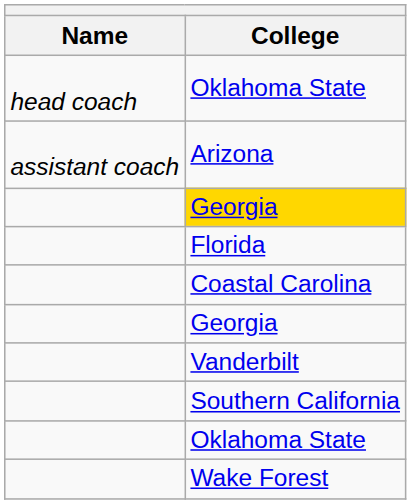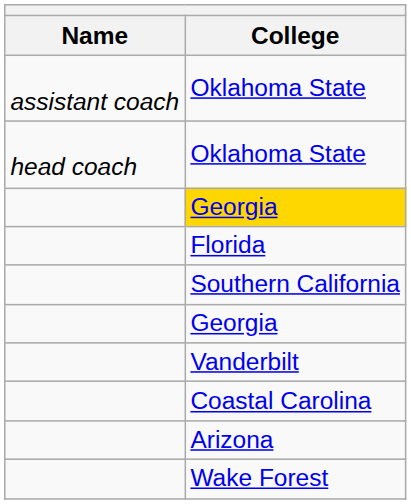(74, 101) head coach -> (95, 101) assistant coach
(95, 167) assistant coach -> (74, 167) head coach
(232, 154) Arizona -> (278, 154) Oklahoma State
(281, 284) Coastal Carolina -> (295, 284) Southern California
(295, 400) Southern California -> (281, 400) Coastal Carolina
(278, 439) Oklahoma State -> (232, 439) Arizona
